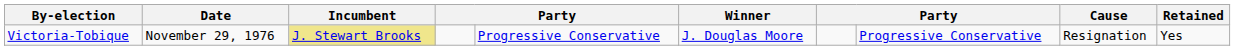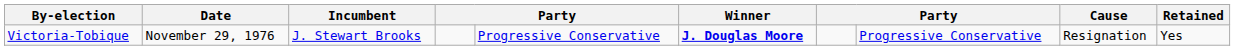(357, 35) khaki background -> (357, 35) no background
(742, 35) normal -> (742, 35) bold
